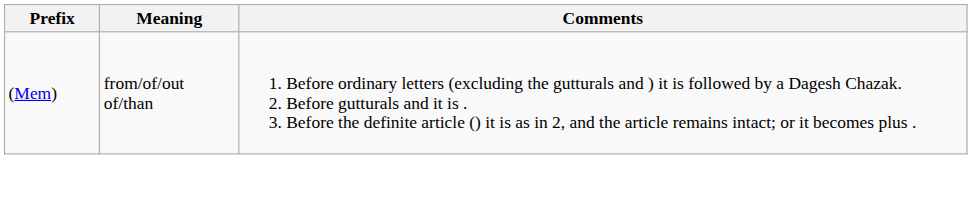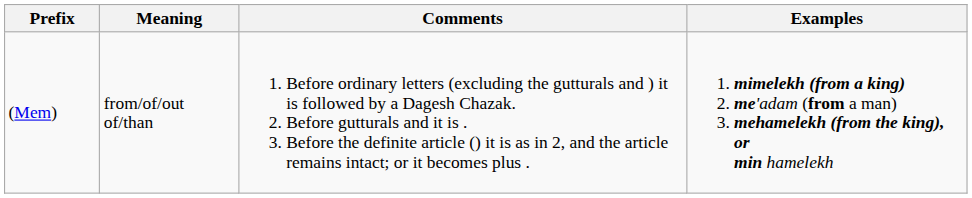+ column: (827, 18)
